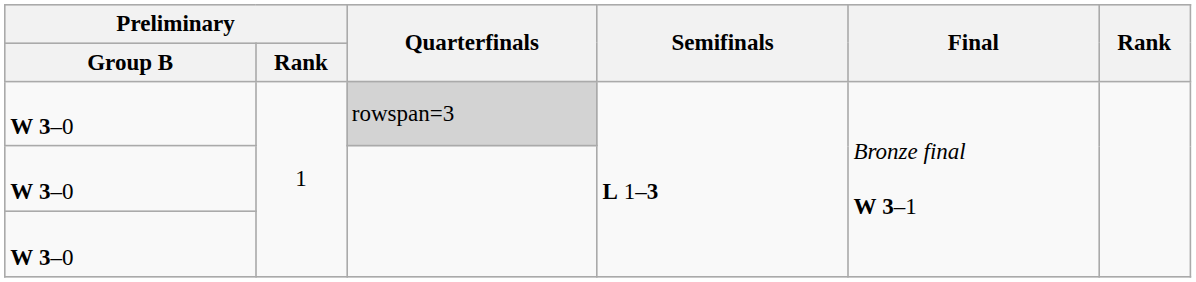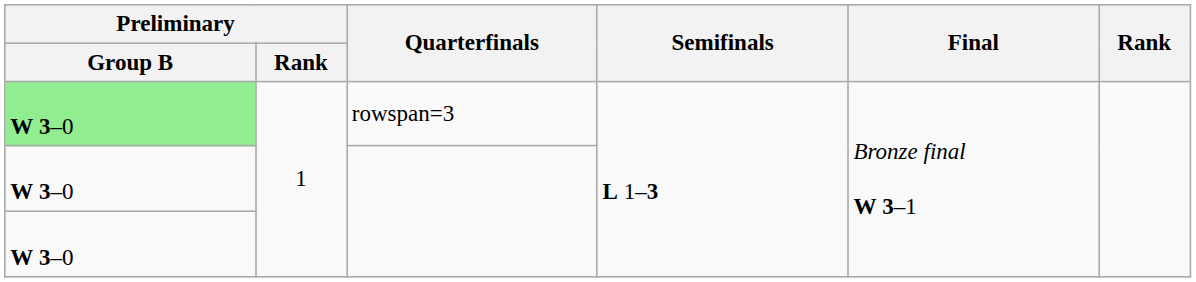(42, 127) no background -> (42, 127) lightgreen background
(403, 113) lightgrey background -> (403, 113) no background
